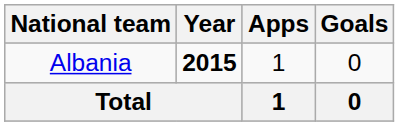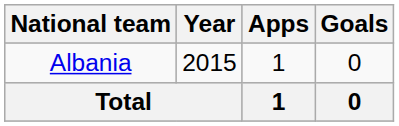(209, 62) bold -> (209, 62) normal
